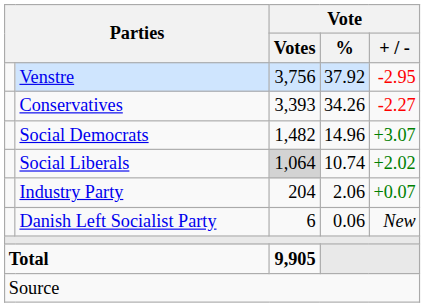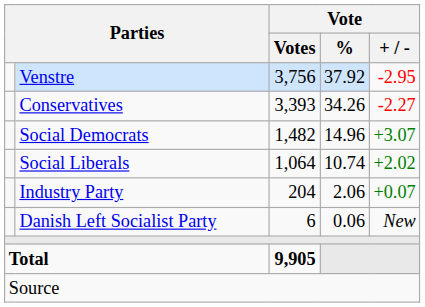(295, 163) lightgrey background -> (295, 163) no background
